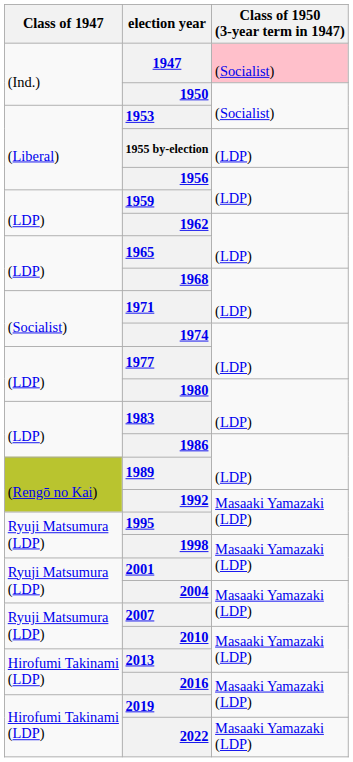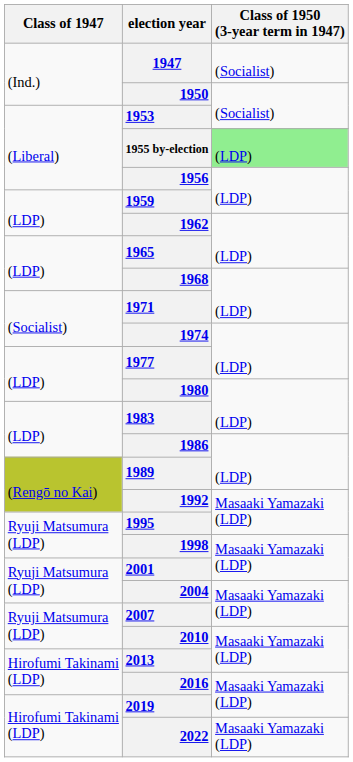(245, 71) pink background -> (245, 71) no background
(234, 155) no background -> (234, 155) lightgreen background
